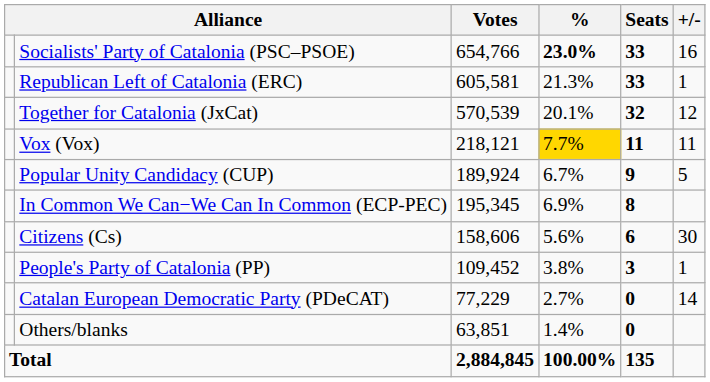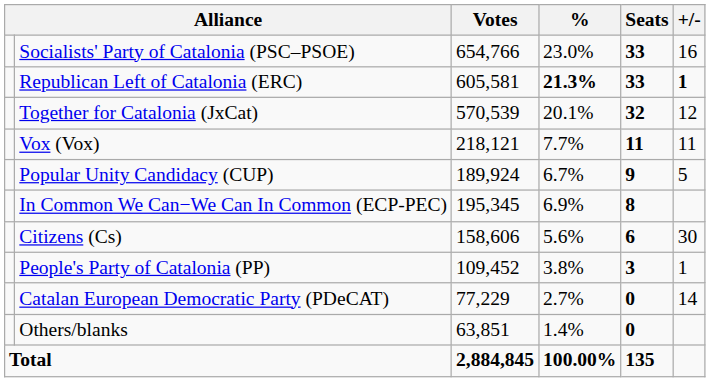(570, 50) bold -> (568, 50) normal
(568, 81) normal -> (570, 81) bold
(683, 81) normal -> (683, 81) bold
(563, 143) gold background -> (563, 143) no background
